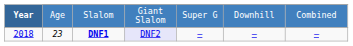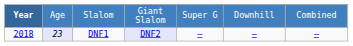(58, 35) no background -> (58, 35) lavender background
(98, 35) bold -> (98, 35) normal
